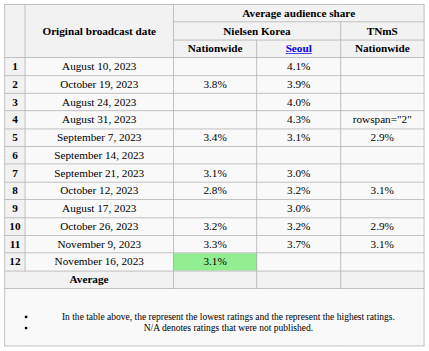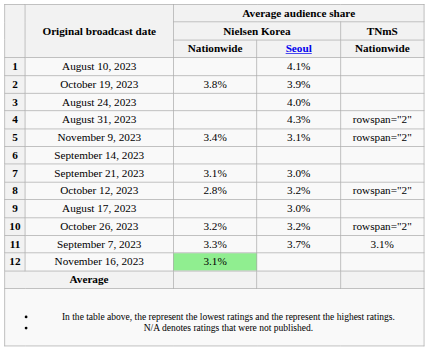(99, 137) September 7, 2023 -> (99, 137) November 9, 2023
(382, 137) 2.9% -> (382, 137) rowspan="2"
(382, 191) 3.1% -> (382, 191) rowspan="2"
(382, 226) 2.9% -> (382, 226) rowspan="2"
(99, 244) November 9, 2023 -> (99, 244) September 7, 2023
